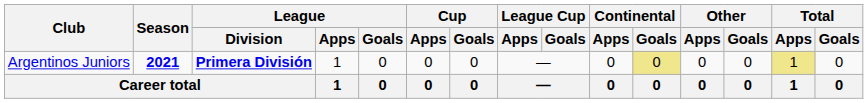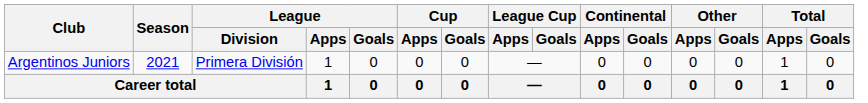(163, 62) bold -> (163, 62) normal
(254, 62) bold -> (249, 62) normal
(657, 62) khaki background -> (648, 62) no background
(793, 62) khaki background -> (784, 62) no background
